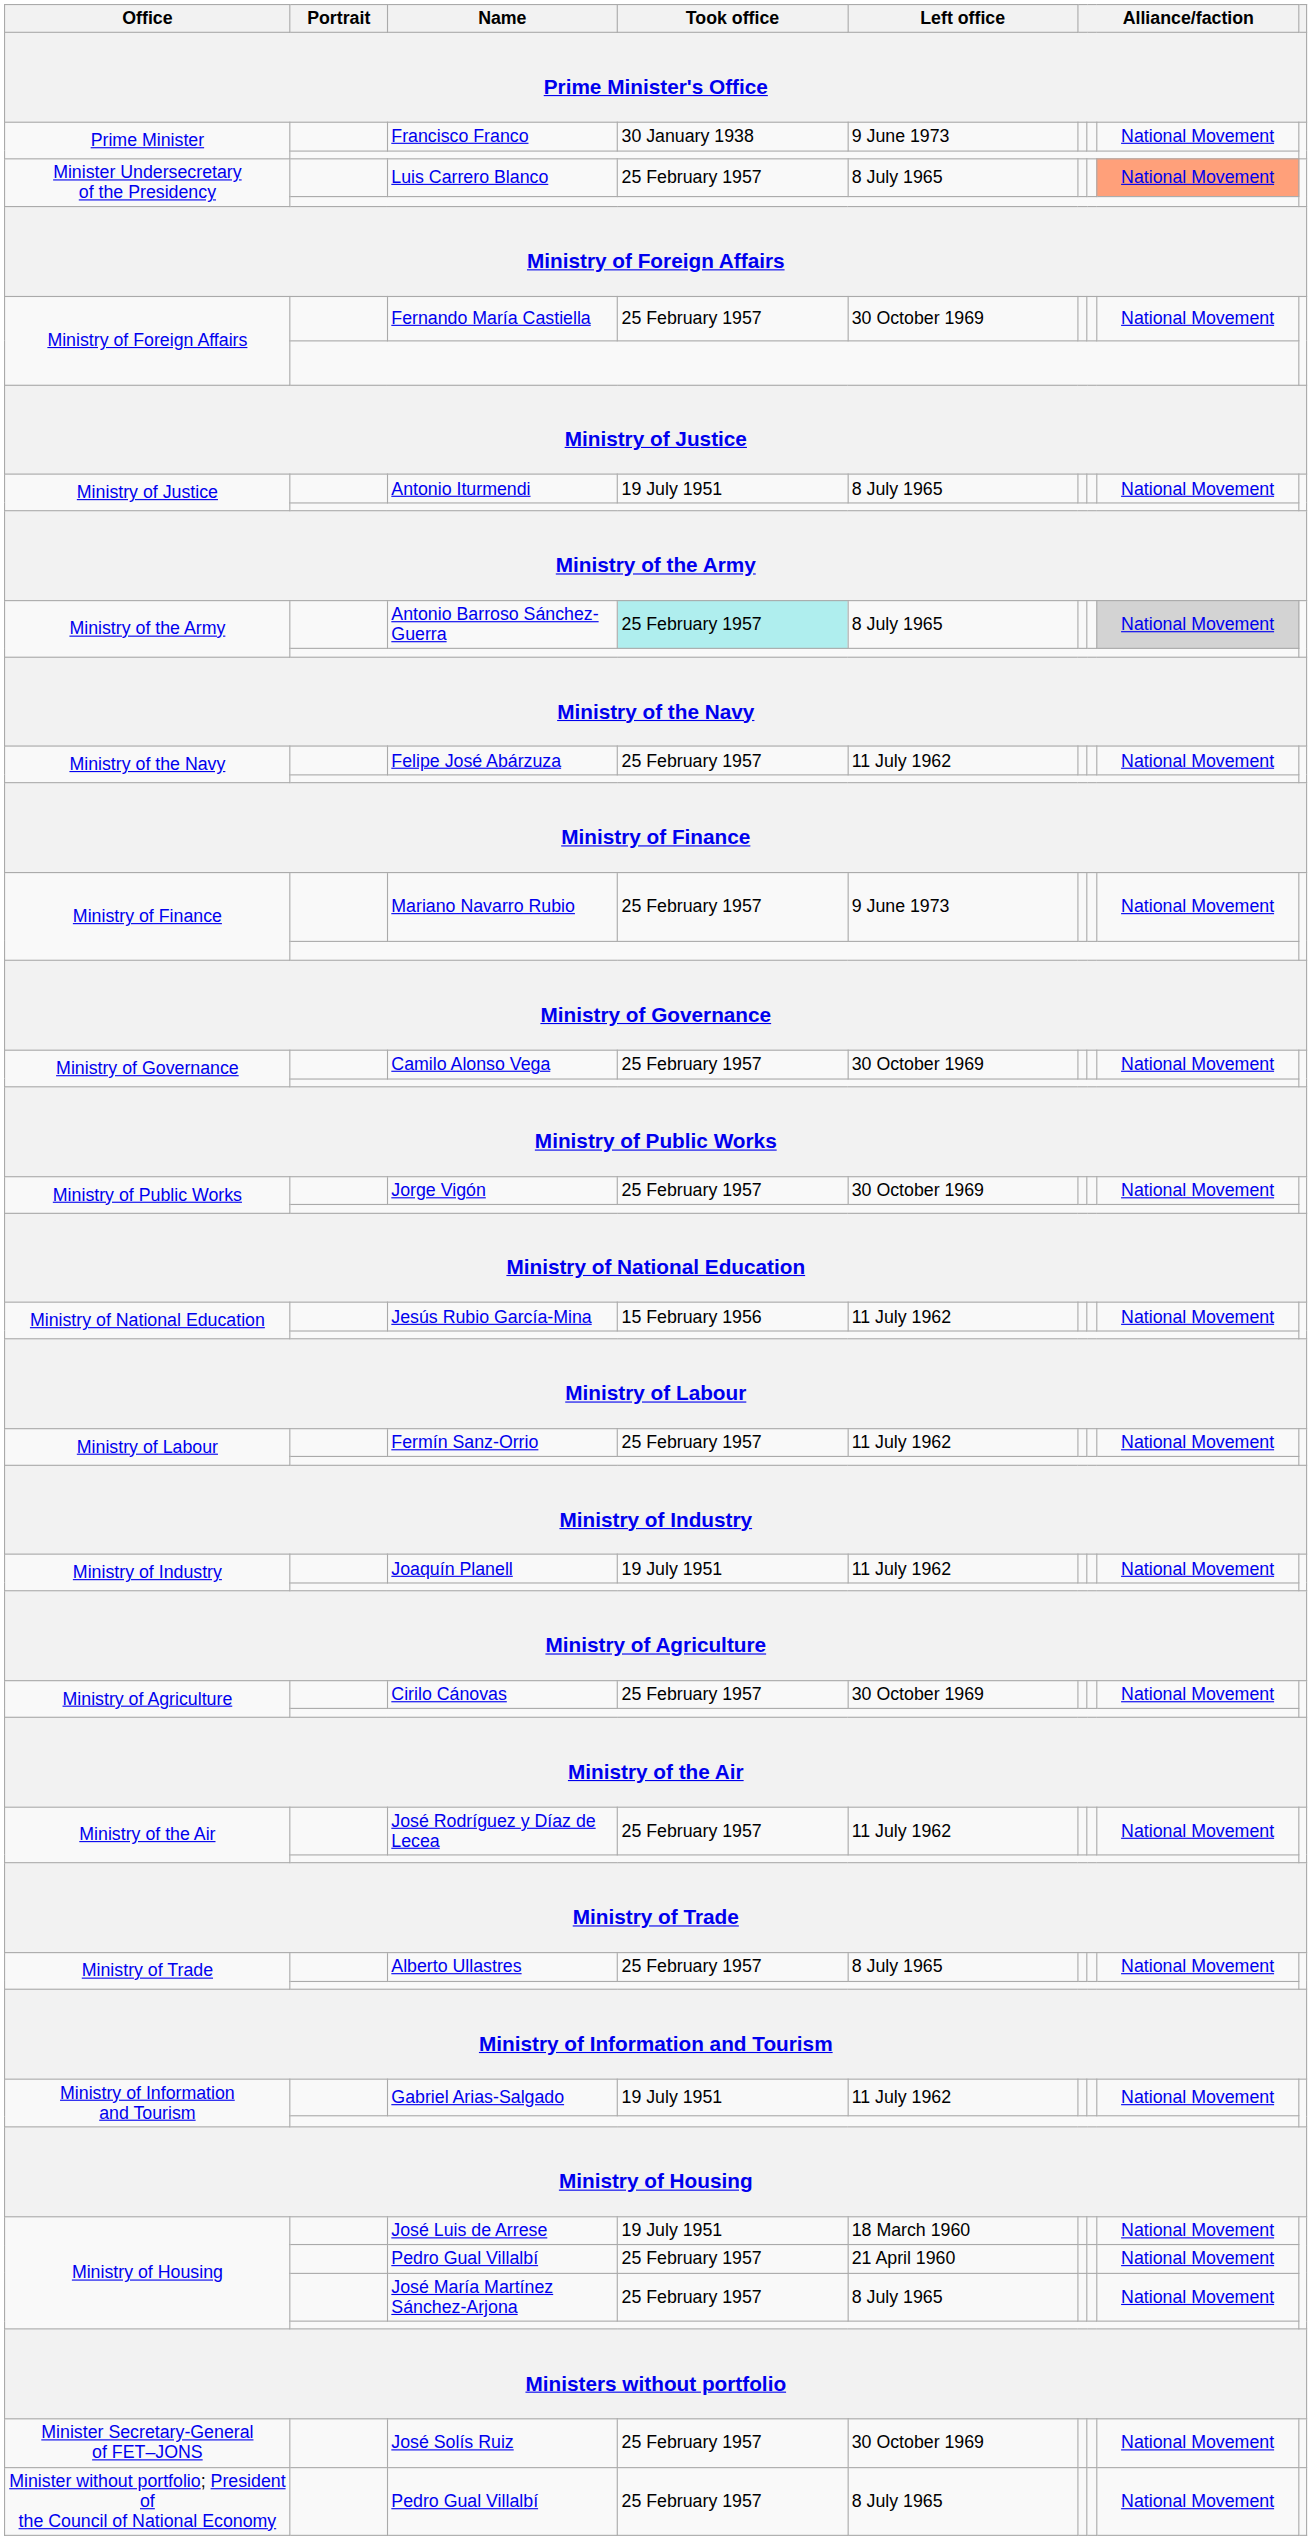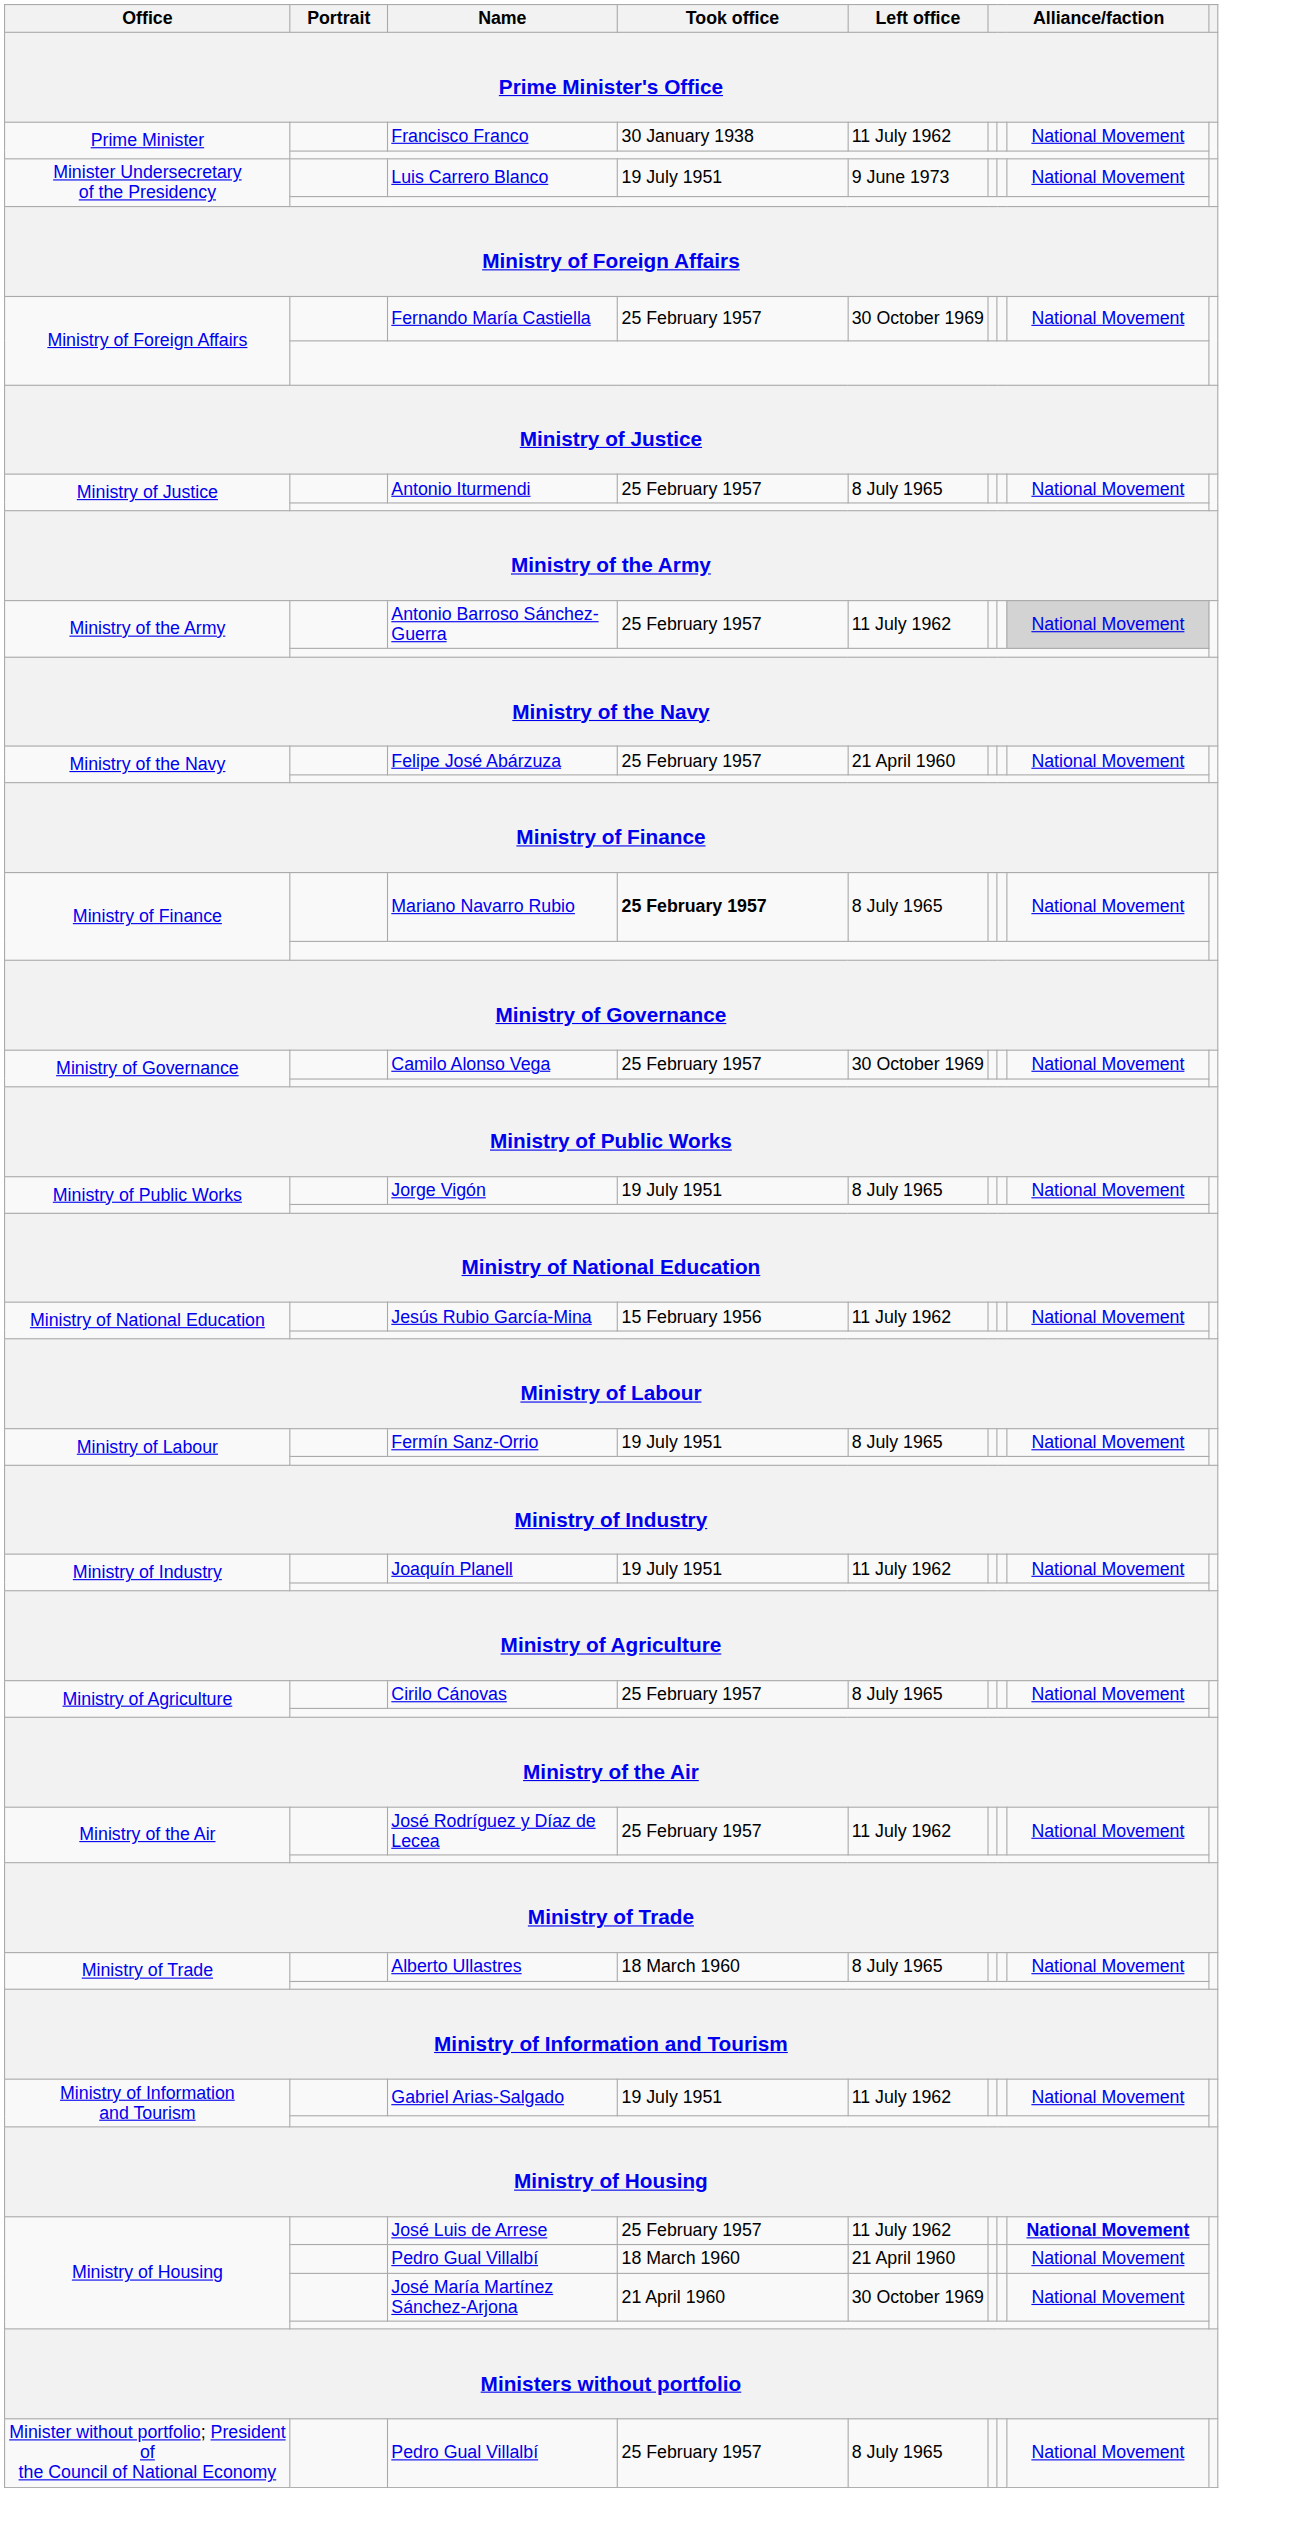(901, 136) 9 June 1973 -> (901, 136) 11 July 1962
(692, 177) 25 February 1957 -> (672, 177) 19 July 1951
(897, 177) 8 July 1965 -> (901, 177) 9 June 1973
(1198, 177) lightsalmon background -> (1108, 177) no background
(672, 488) 19 July 1951 -> (692, 488) 25 February 1957
(692, 624) paleturquoise background -> (692, 624) no background
(897, 624) 8 July 1965 -> (901, 624) 11 July 1962
(901, 760) 11 July 1962 -> (904, 760) 21 April 1960
(692, 906) normal -> (694, 906) bold
(901, 906) 9 June 1973 -> (897, 906) 8 July 1965
(692, 1190) 25 February 1957 -> (672, 1190) 19 July 1951
(918, 1190) 30 October 1969 -> (897, 1190) 8 July 1965
(692, 1442) 25 February 1957 -> (672, 1442) 19 July 1951
(901, 1442) 11 July 1962 -> (897, 1442) 8 July 1965
(918, 1694) 30 October 1969 -> (897, 1694) 8 July 1965
(692, 1966) 25 February 1957 -> (681, 1966) 18 March 1960
(672, 2230) 19 July 1951 -> (692, 2230) 25 February 1957
(911, 2230) 18 March 1960 -> (901, 2230) 11 July 1962
(1198, 2230) normal -> (1108, 2230) bold
(692, 2258) 25 February 1957 -> (681, 2258) 18 March 1960
(692, 2296) 25 February 1957 -> (673, 2296) 21 April 1960
(897, 2296) 8 July 1965 -> (918, 2296) 30 October 1969
- row: (147, 2443)
